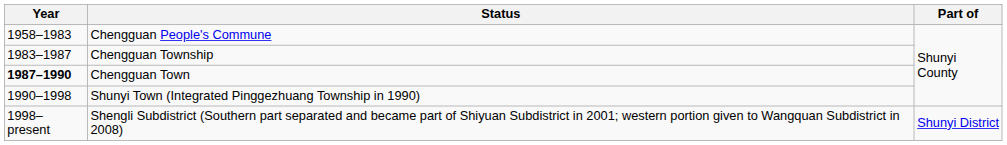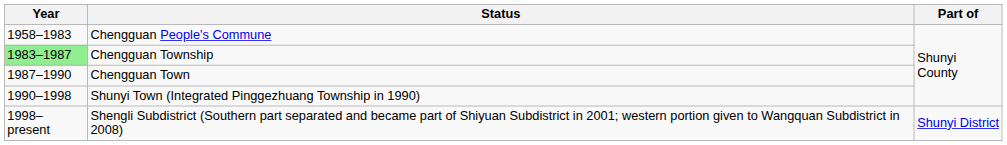(39, 55) no background -> (39, 55) lightgreen background
(39, 75) bold -> (39, 75) normal
